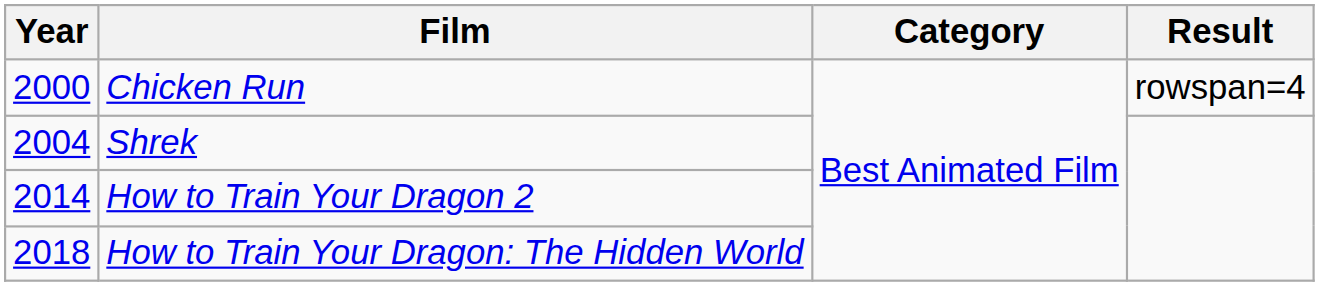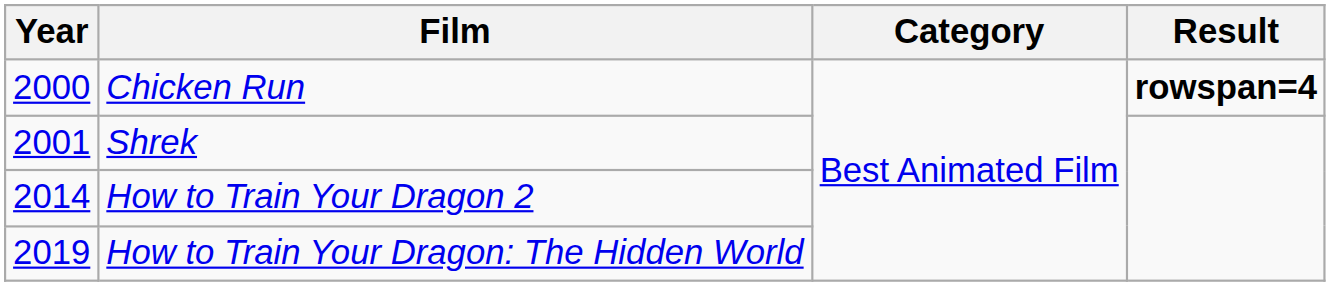(1220, 87) normal -> (1226, 87) bold
(52, 142) 2004 -> (52, 142) 2001
(52, 252) 2018 -> (52, 252) 2019
